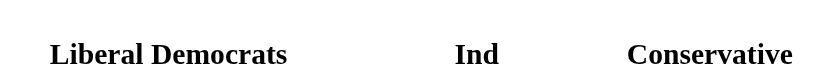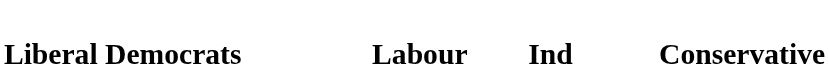+ column: (420, 13)
